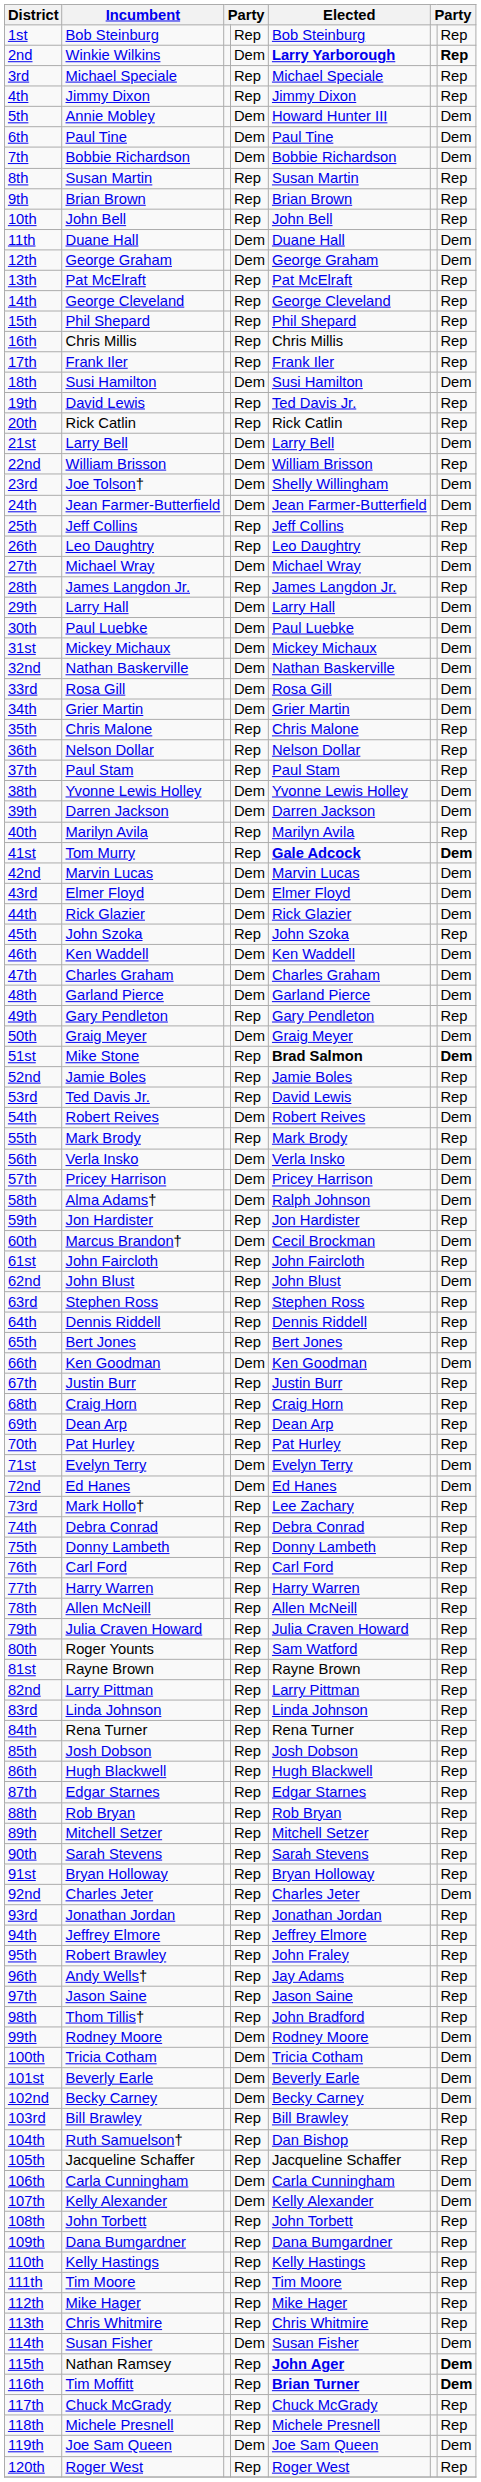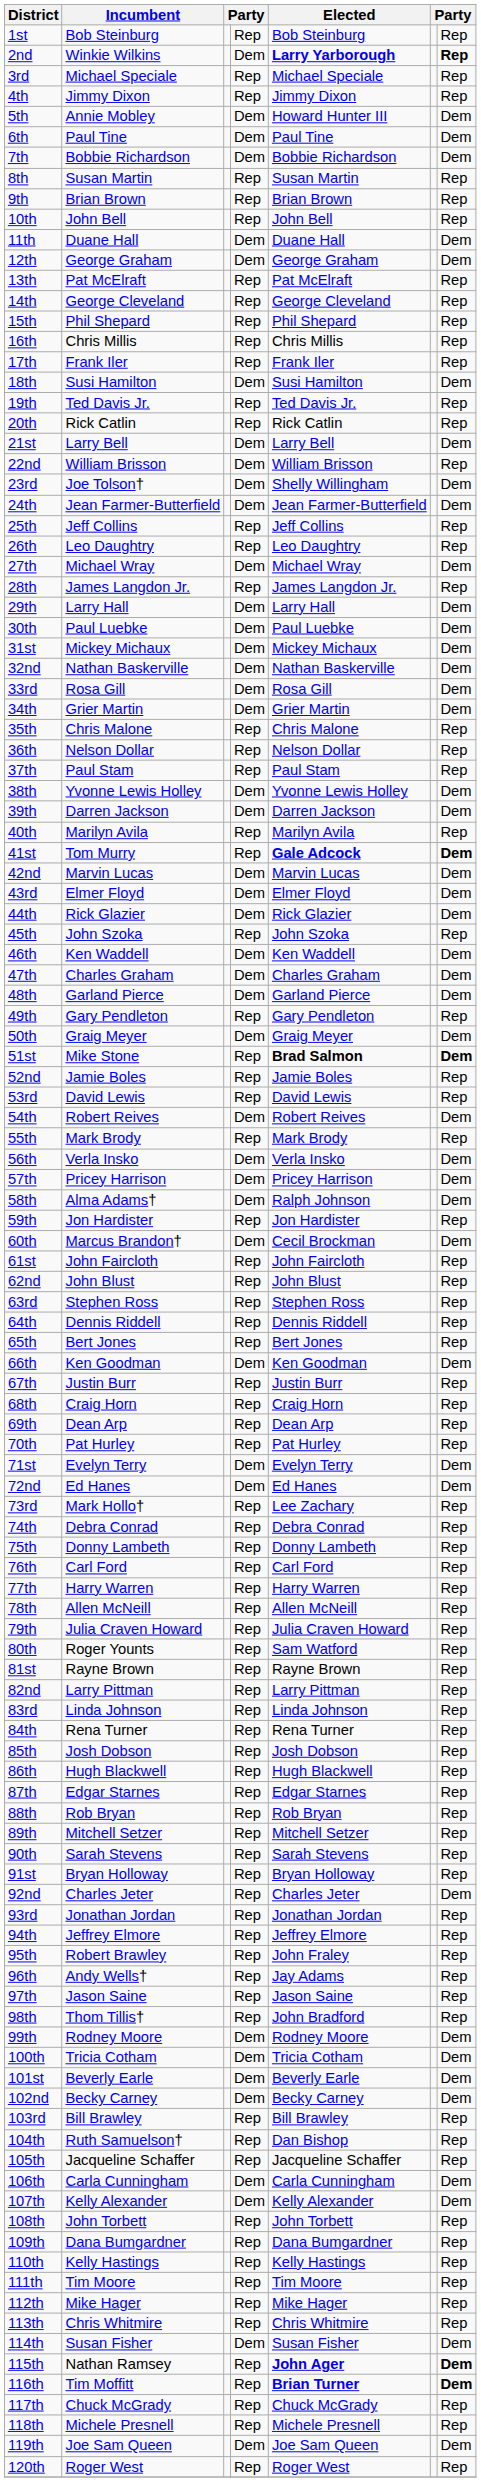(105, 403) David Lewis -> (108, 403) Ted Davis Jr.
(108, 1097) Ted Davis Jr. -> (105, 1097) David Lewis
(456, 1281) Dem -> (454, 1281) Rep
